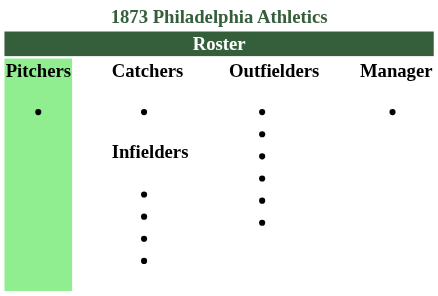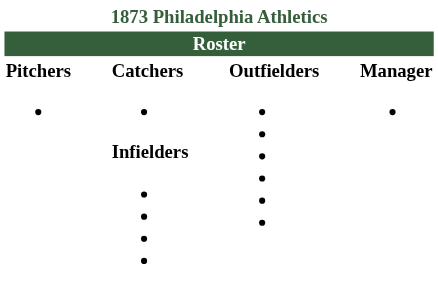(38, 91) lightgreen background -> (38, 91) no background
